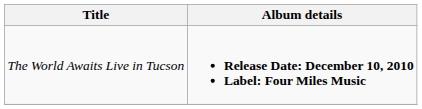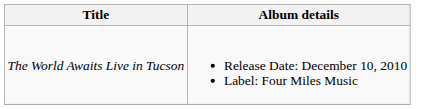(302, 73) bold -> (299, 73) normal
